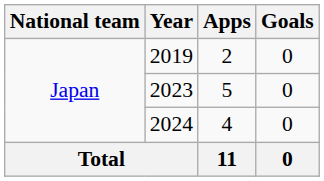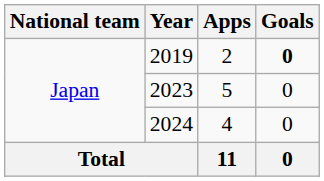(287, 55) normal -> (287, 55) bold
